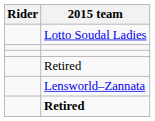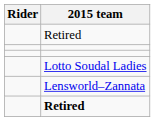(95, 34) Lotto Soudal Ladies -> (63, 34) Retired
(63, 66) Retired -> (95, 66) Lotto Soudal Ladies
